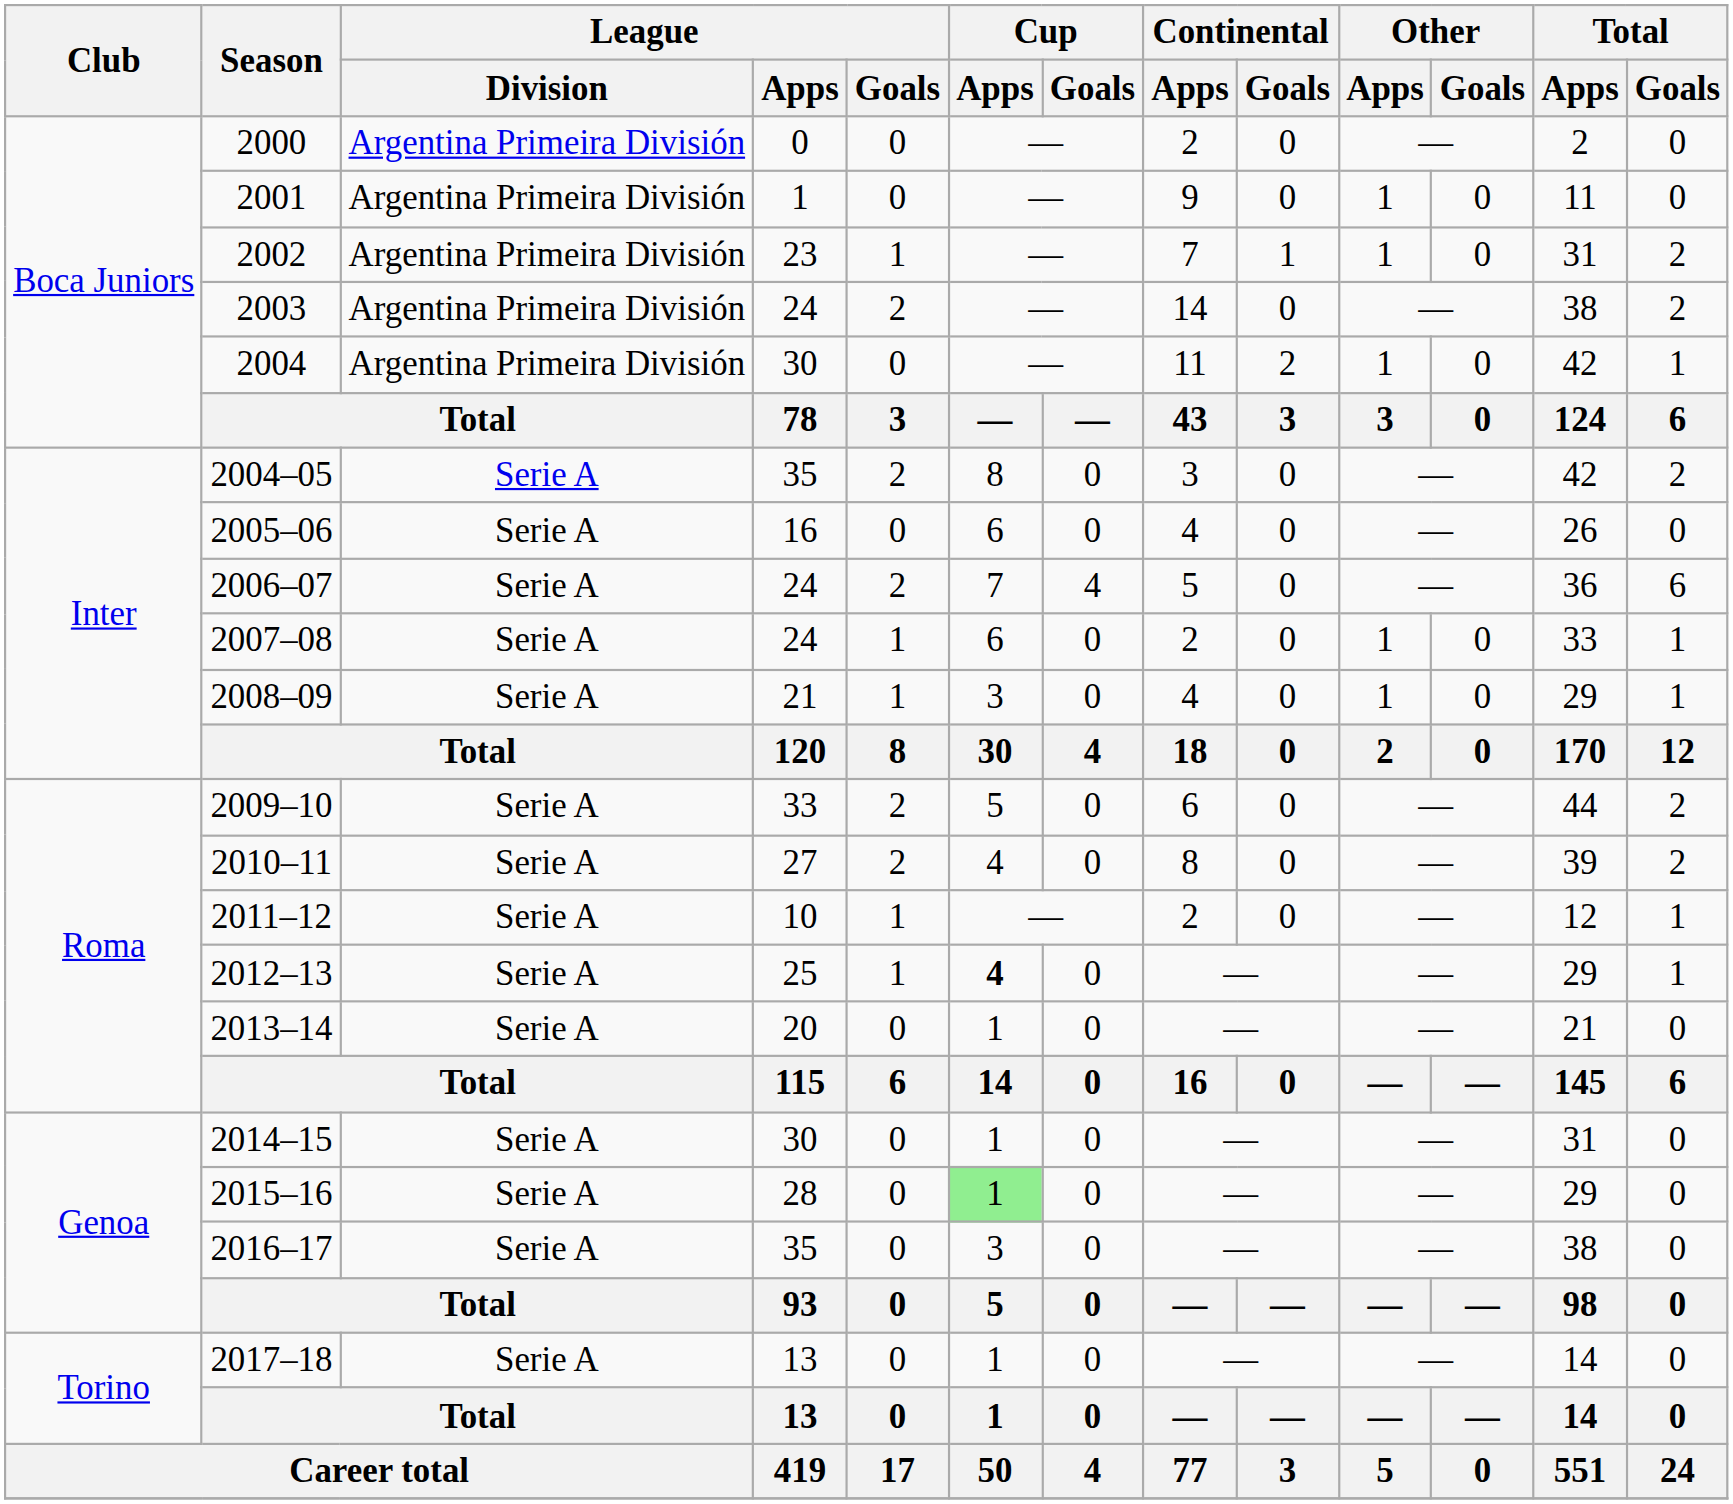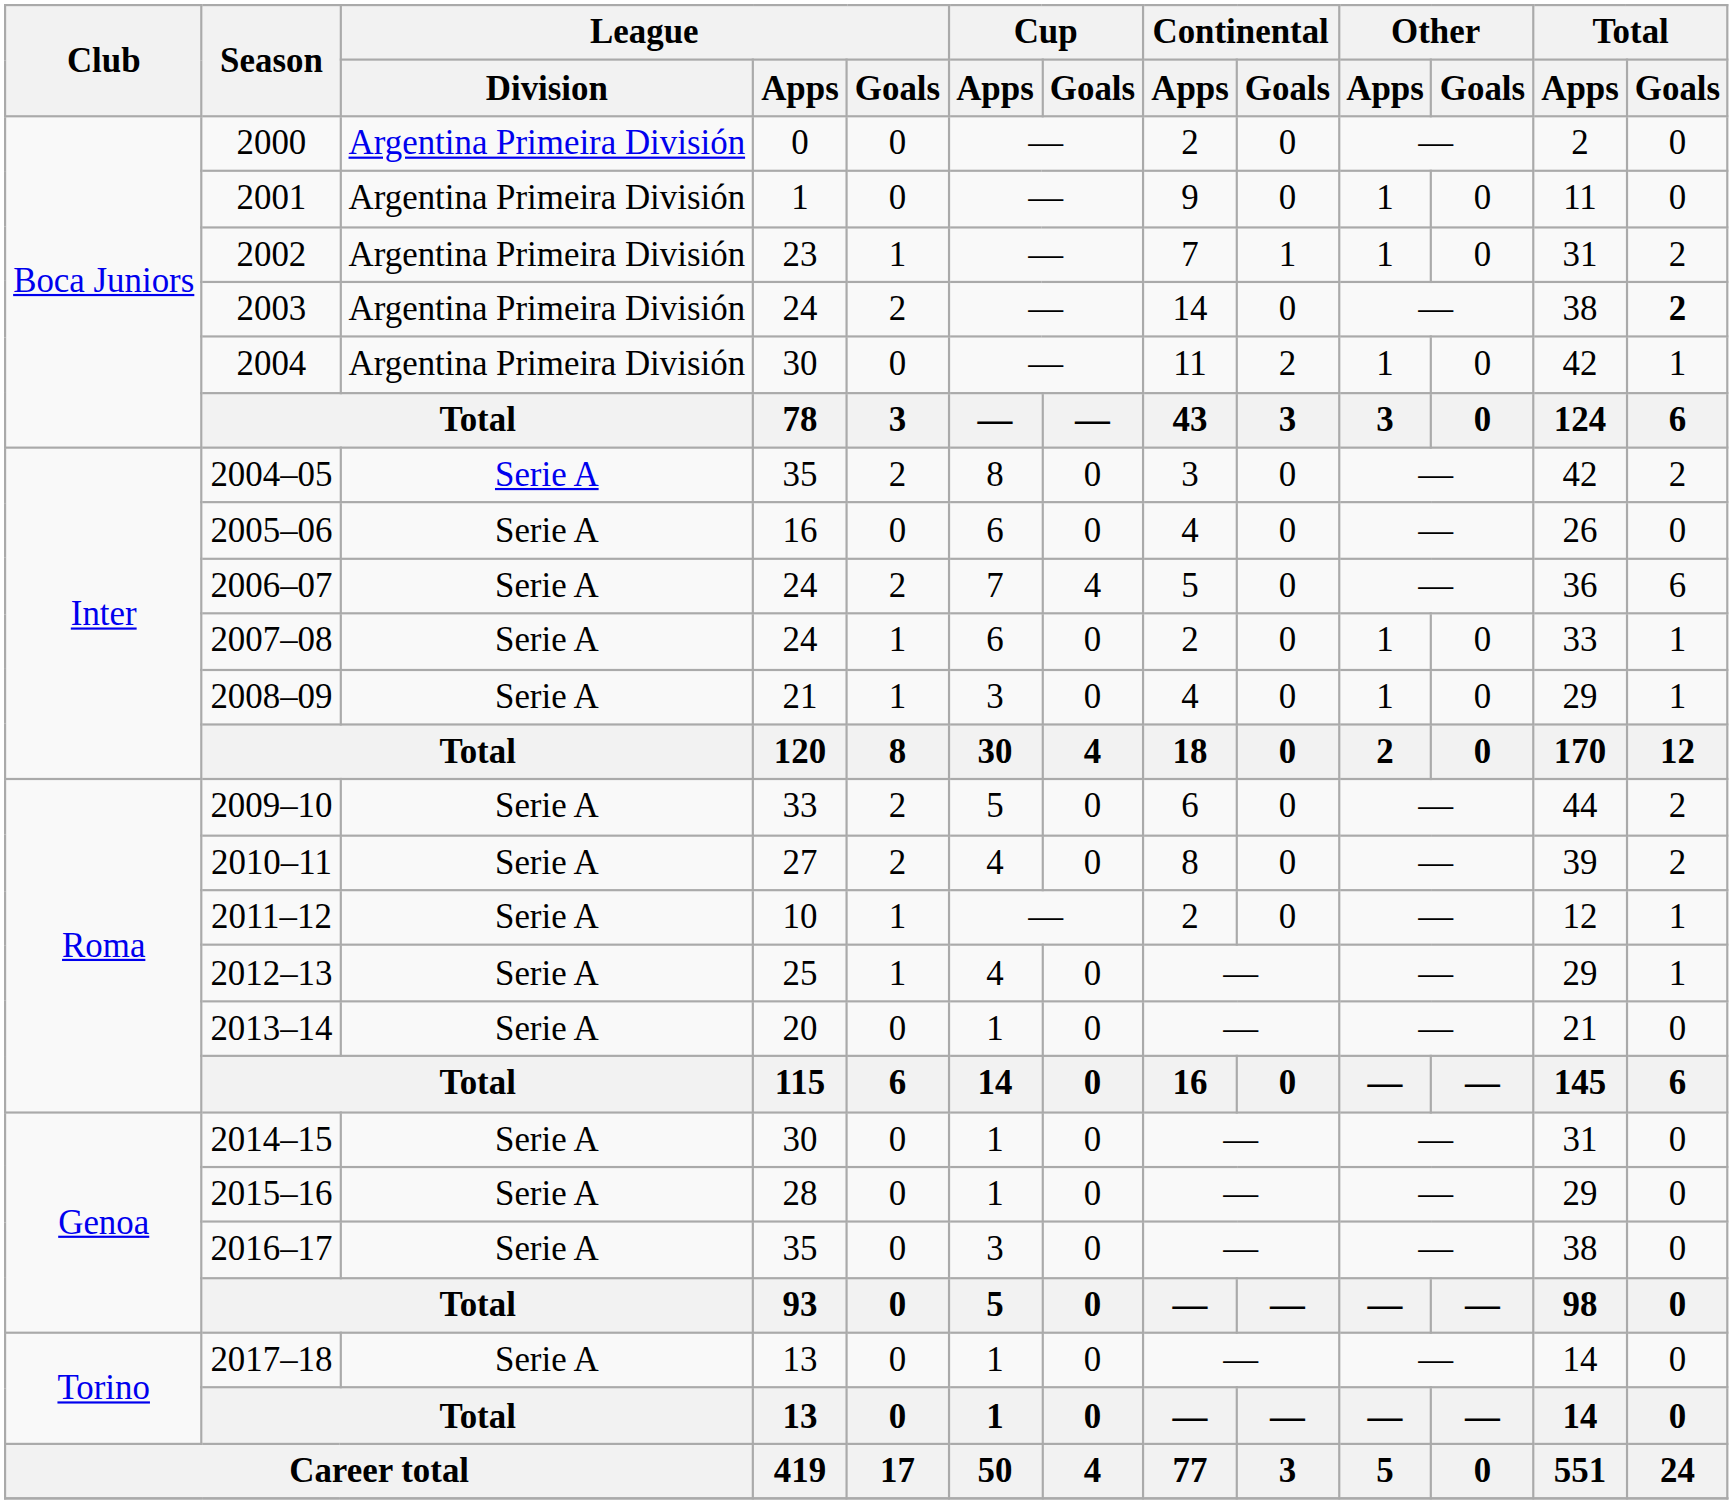(1677, 308) normal -> (1677, 308) bold
(995, 972) bold -> (995, 972) normal
(995, 1193) lightgreen background -> (995, 1193) no background
